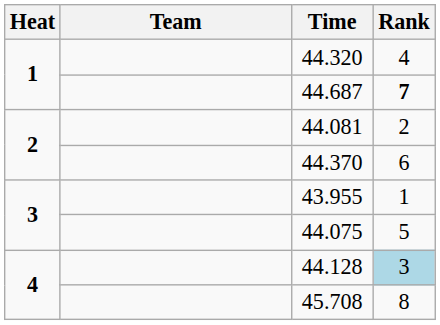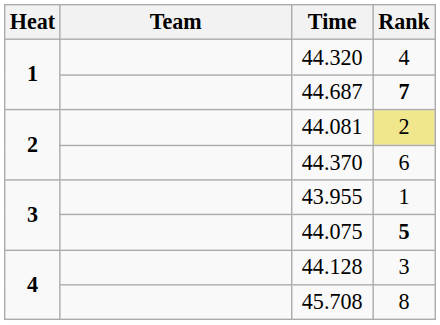(404, 127) no background -> (404, 127) khaki background
(404, 232) normal -> (404, 232) bold
(404, 267) lightblue background -> (404, 267) no background
